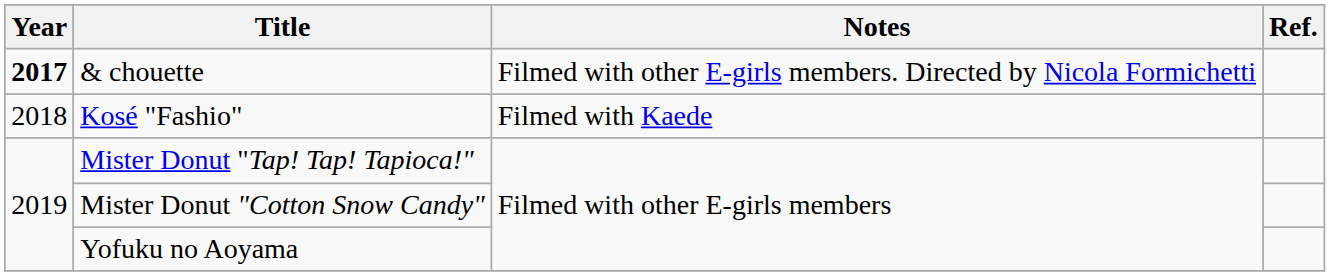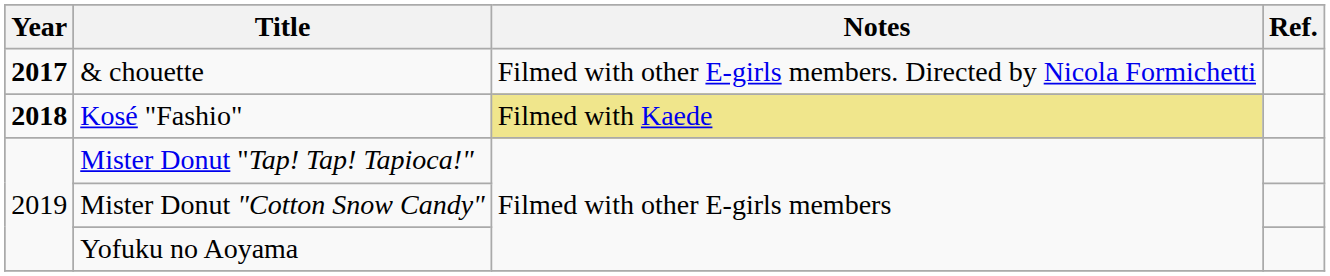(39, 115) normal -> (39, 115) bold
(605, 115) no background -> (605, 115) khaki background
